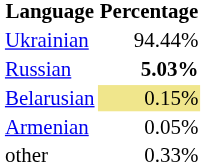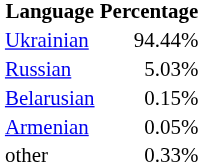(170, 69) bold -> (171, 69) normal
(171, 98) khaki background -> (171, 98) no background
